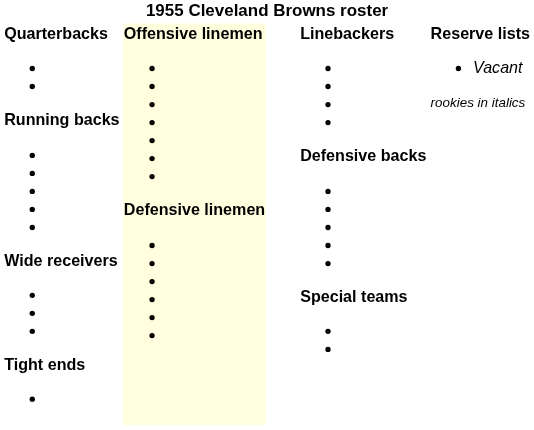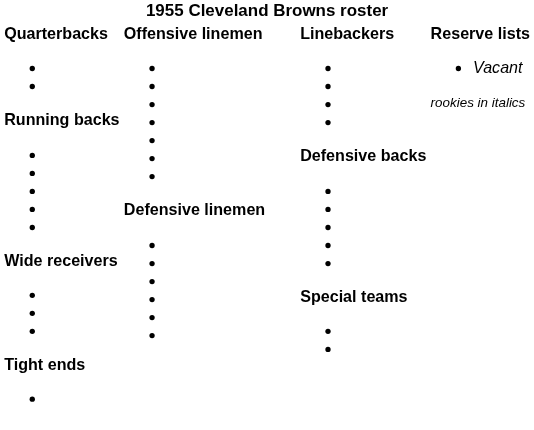(194, 184) lightyellow background -> (194, 184) no background
